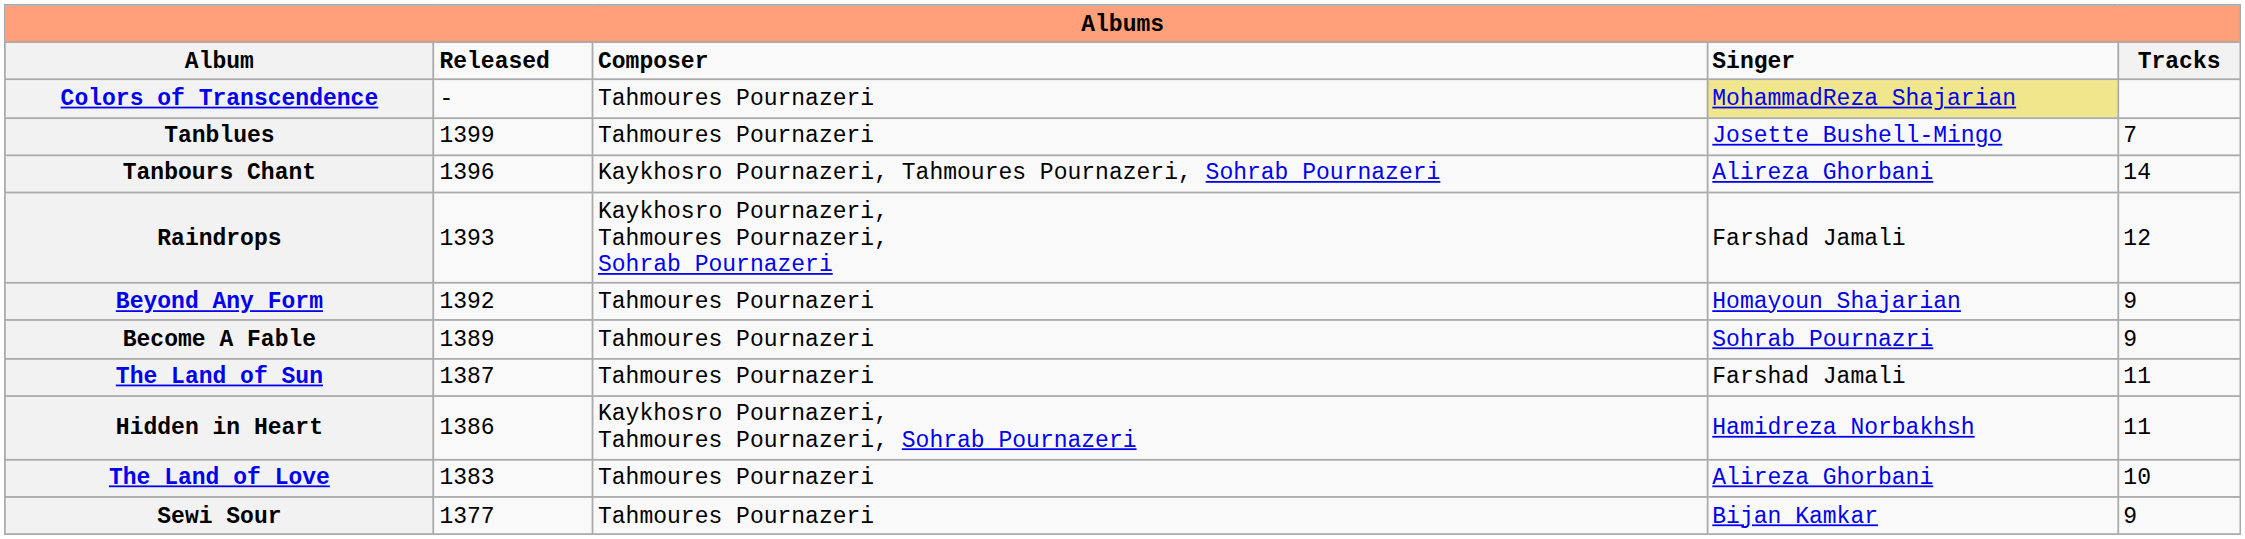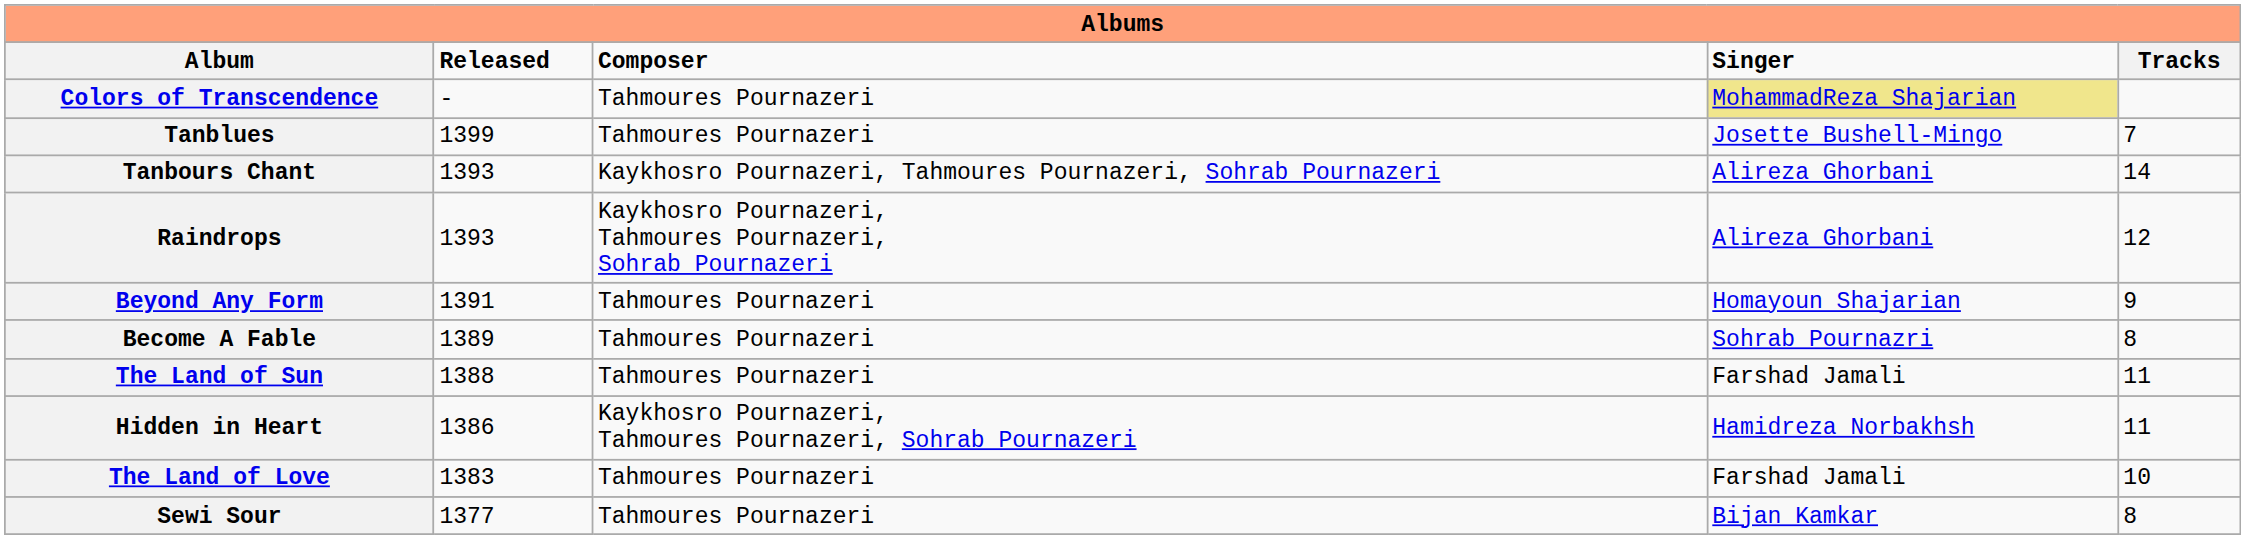(467, 174) 1396 -> (467, 174) 1393
(1809, 238) Farshad Jamali -> (1823, 238) Alireza Ghorbani
(467, 302) 1392 -> (467, 302) 1391
(2130, 339) 9 -> (2130, 339) 8
(467, 377) 1387 -> (467, 377) 1388
(1823, 478) Alireza Ghorbani -> (1809, 478) Farshad Jamali
(2130, 516) 9 -> (2130, 516) 8
